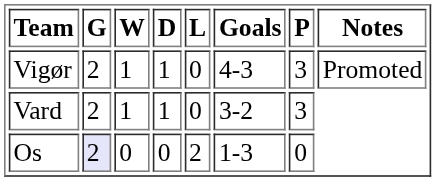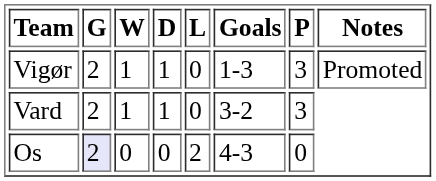(236, 69) 4-3 -> (236, 69) 1-3
(236, 152) 1-3 -> (236, 152) 4-3
